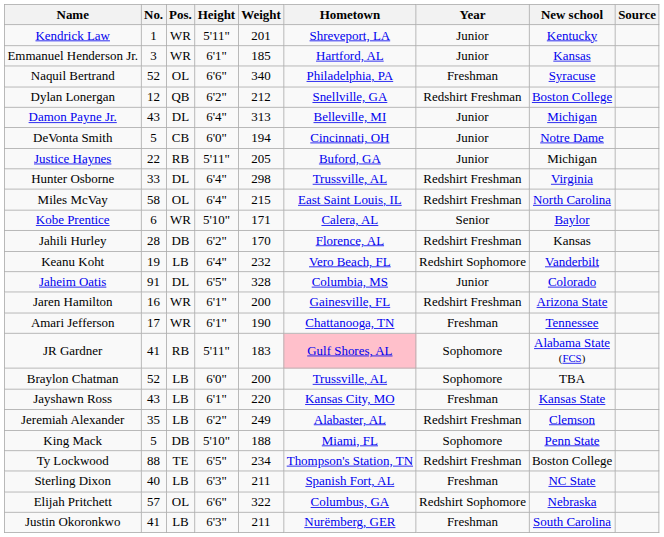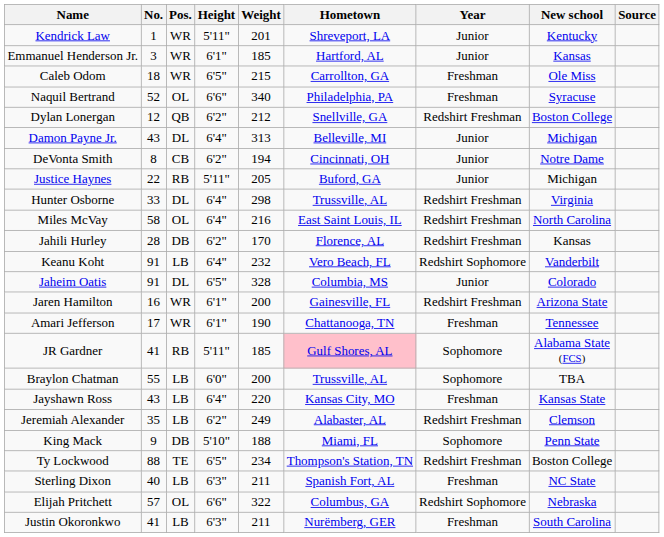+ row: (73, 76)
(154, 138) 5 -> (154, 158) 8
(216, 138) 6'0" -> (216, 158) 6'2"
(261, 199) 215 -> (261, 220) 216
- row: (73, 220)
(154, 261) 19 -> (154, 261) 91
(261, 350) 183 -> (261, 350) 185
(154, 378) 52 -> (154, 378) 55
(216, 399) 6'1" -> (216, 399) 6'4"
(154, 440) 5 -> (154, 440) 9
